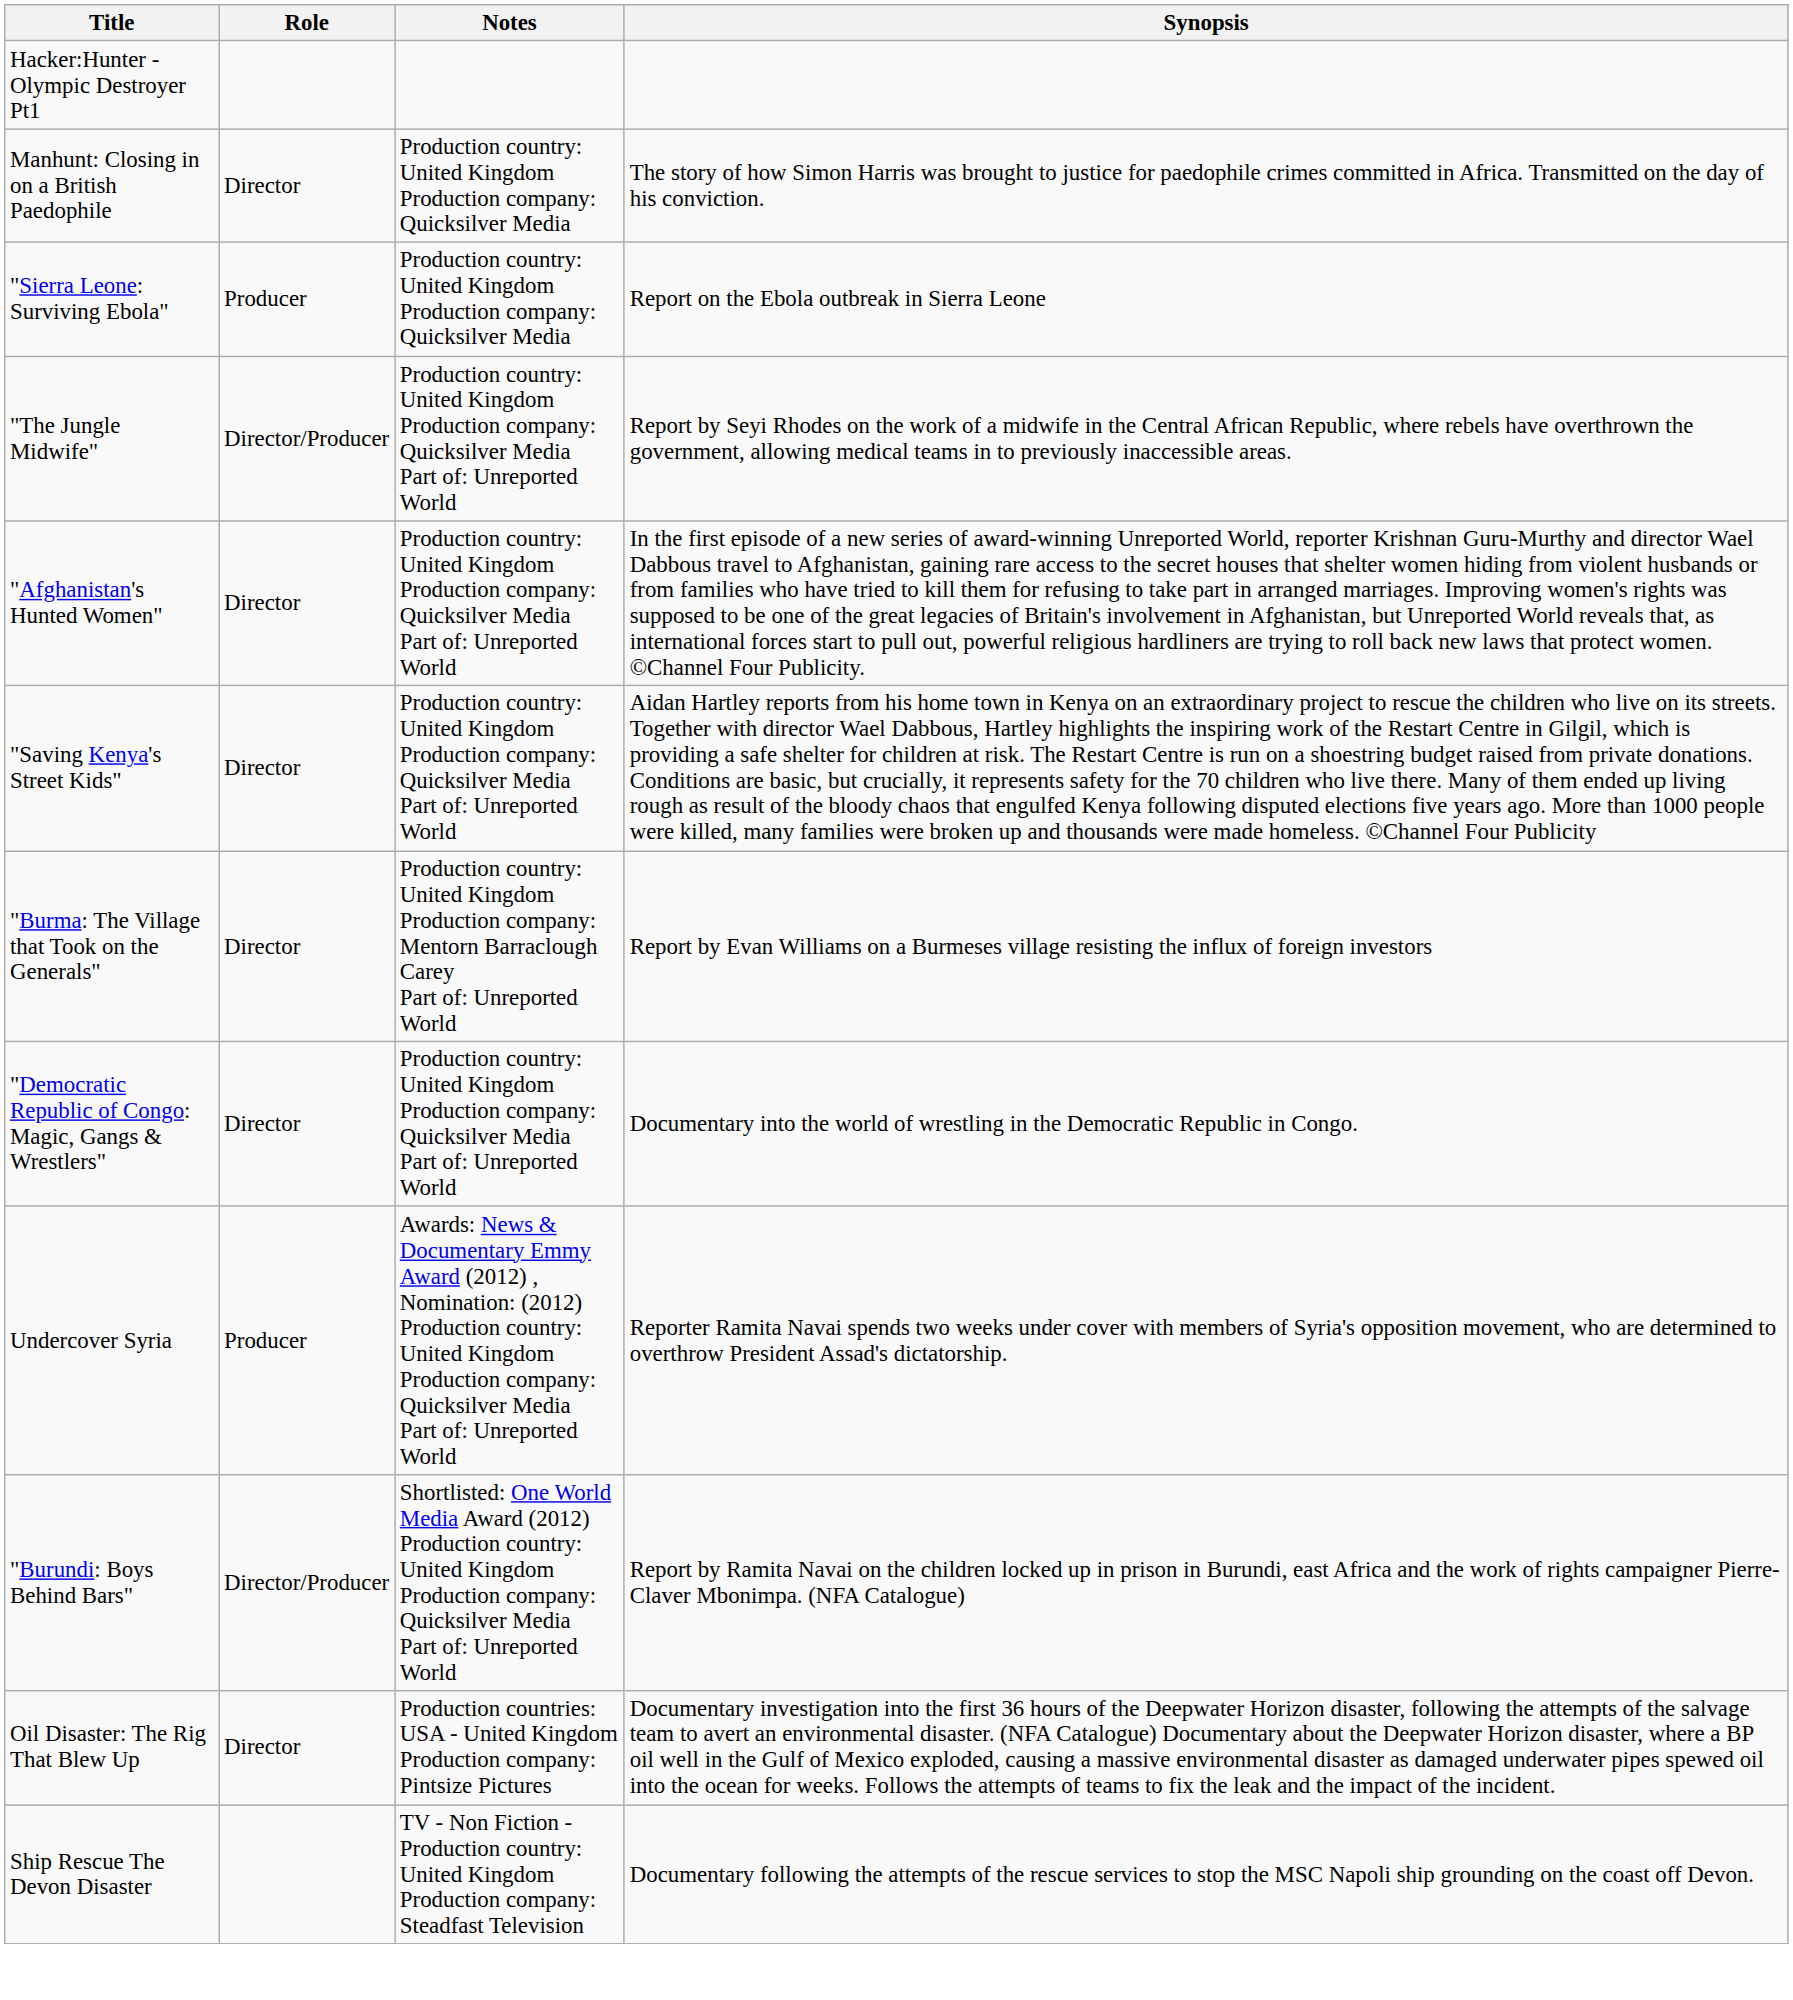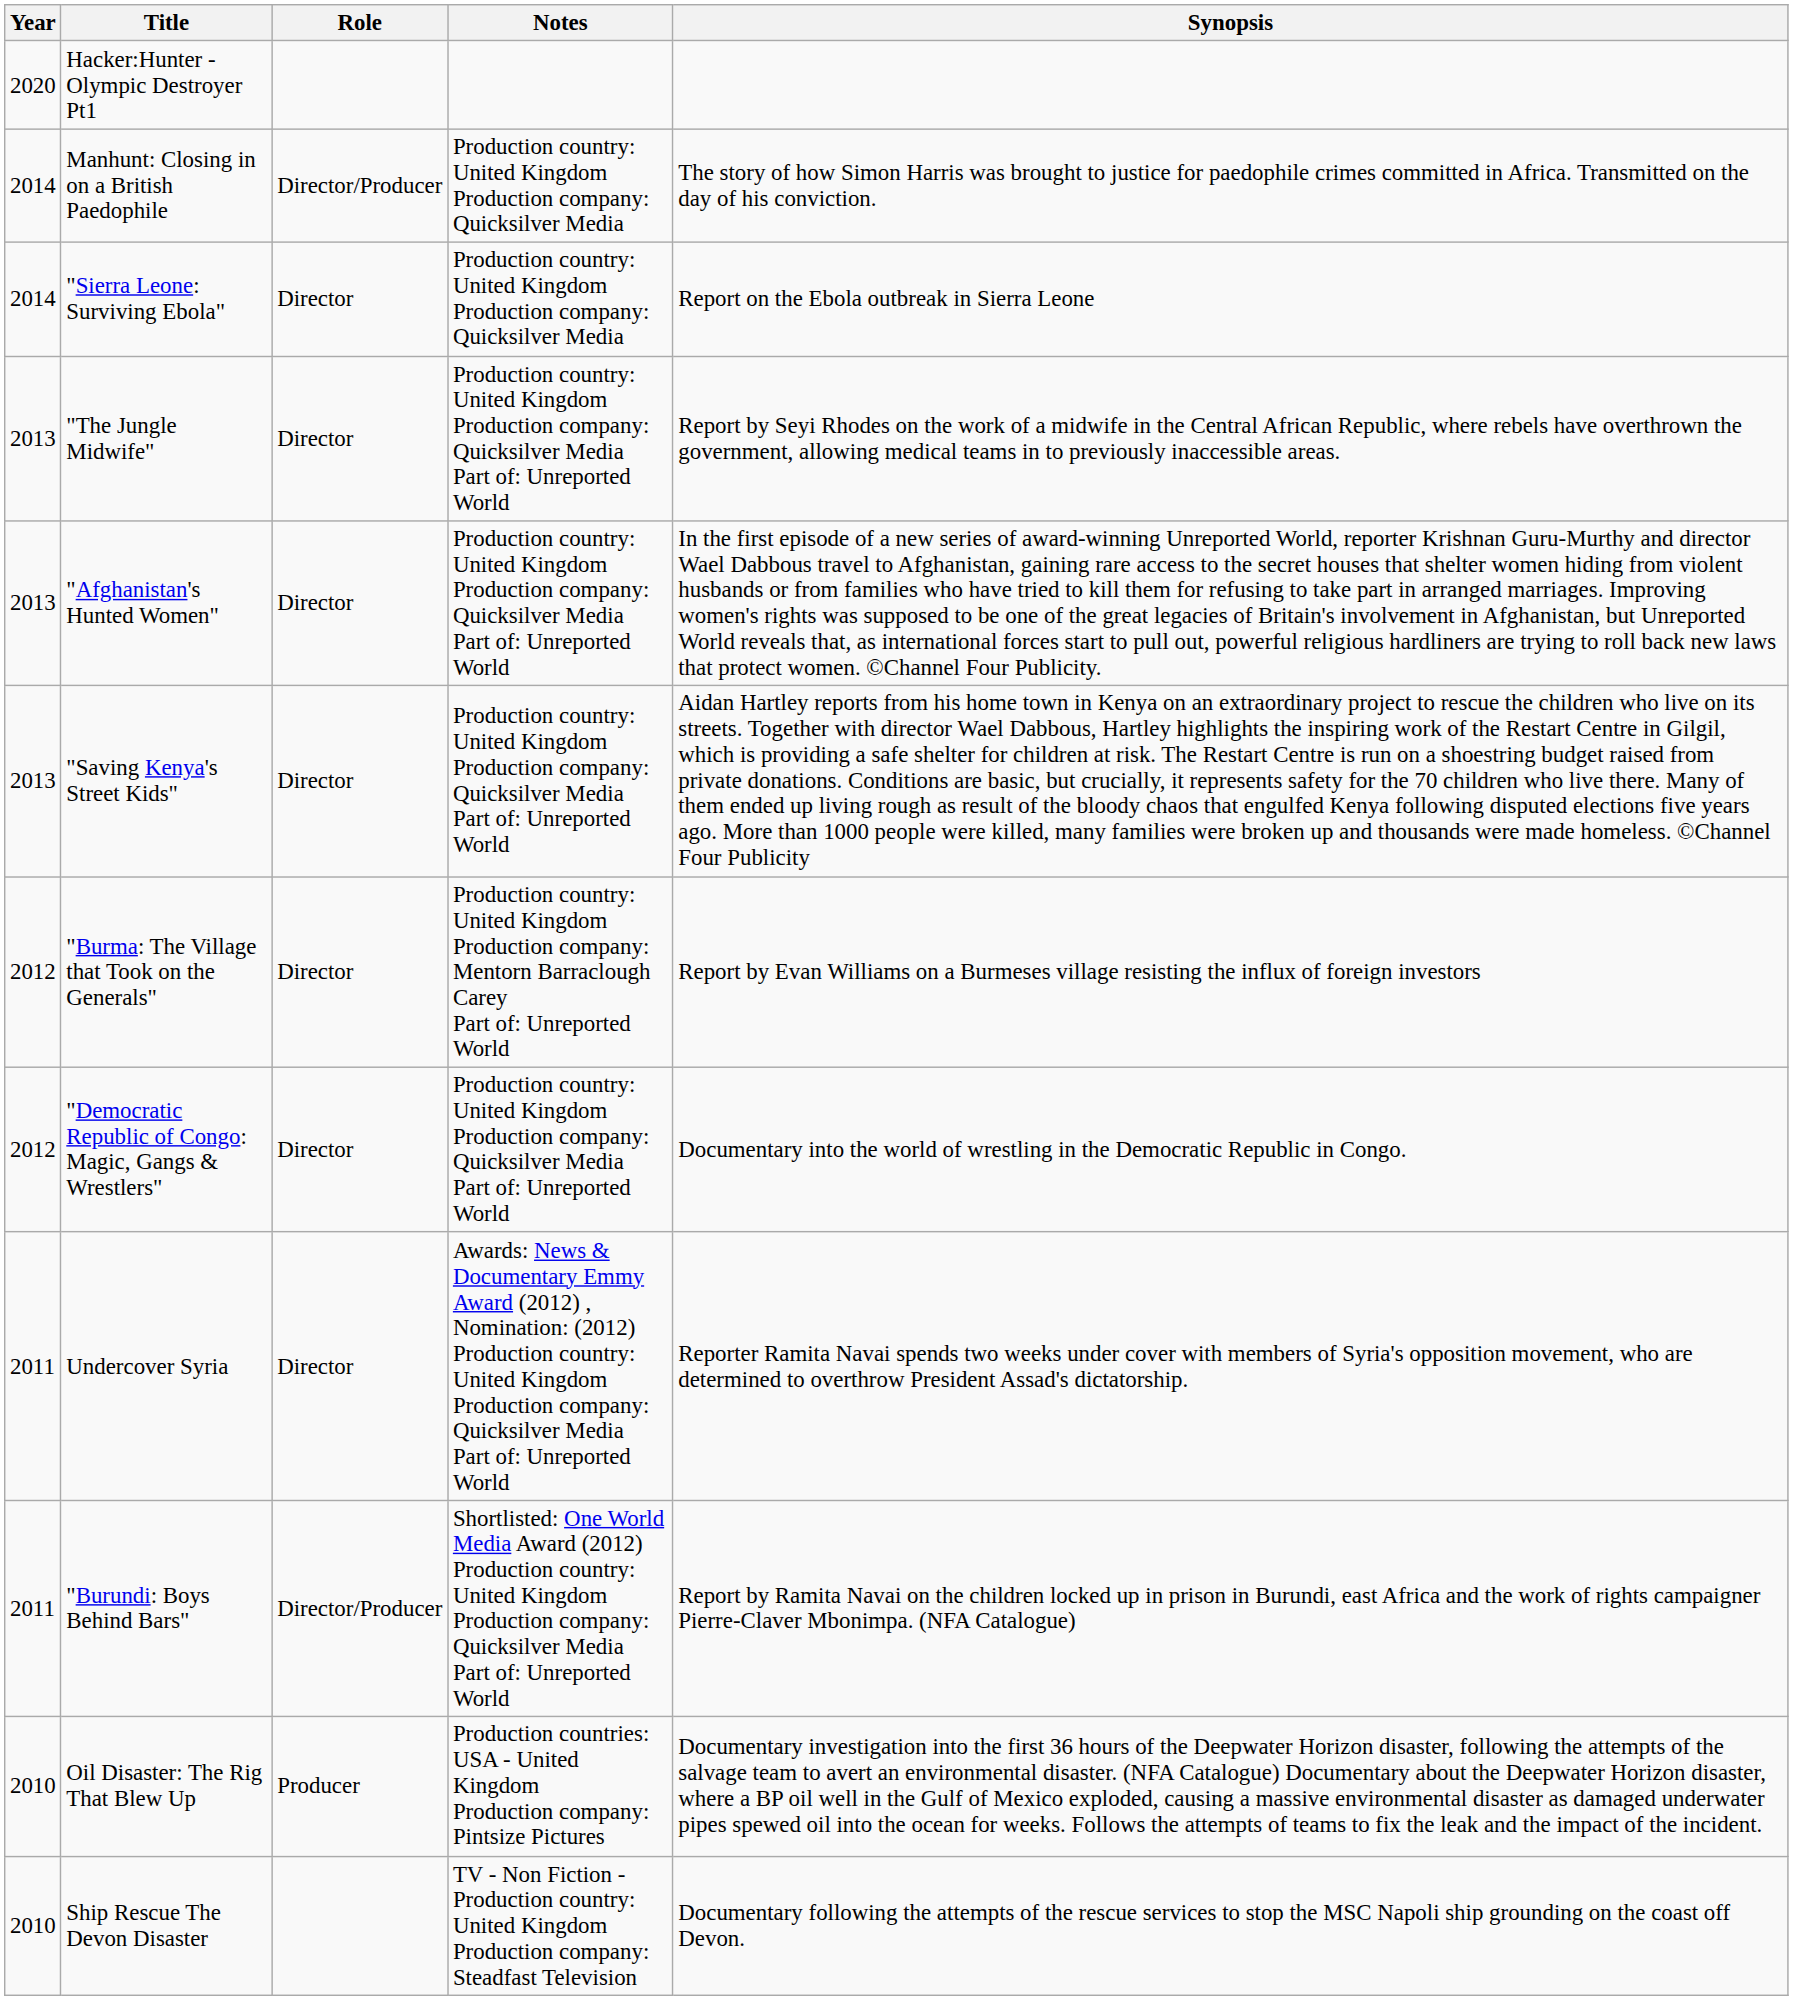+ column: (33, 22)
(262, 185) Director -> (360, 185) Director/Producer
(265, 298) Producer -> (315, 298) Director
(307, 438) Director/Producer -> (315, 438) Director
(265, 1340) Producer -> (315, 1365) Director
(262, 1747) Director -> (318, 1786) Producer
